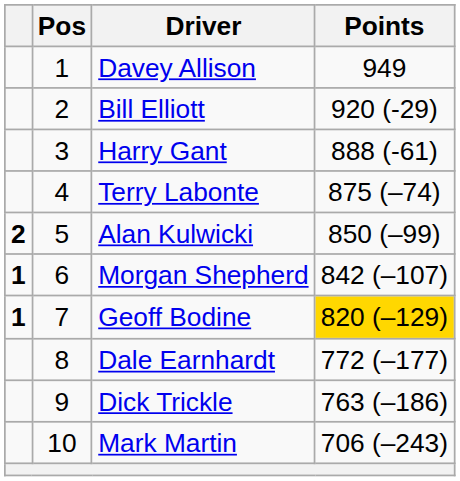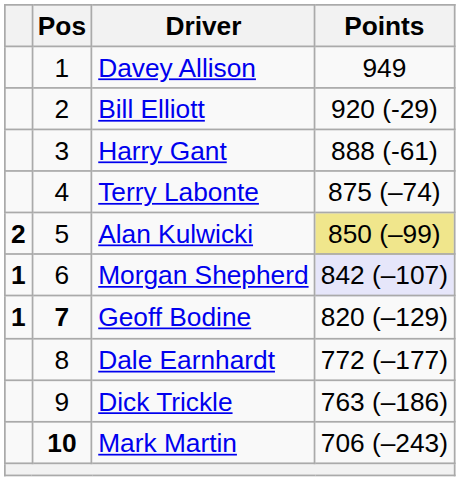(384, 234) no background -> (384, 234) khaki background
(384, 276) no background -> (384, 276) lavender background
(62, 317) normal -> (62, 317) bold
(384, 317) gold background -> (384, 317) no background
(62, 442) normal -> (62, 442) bold
